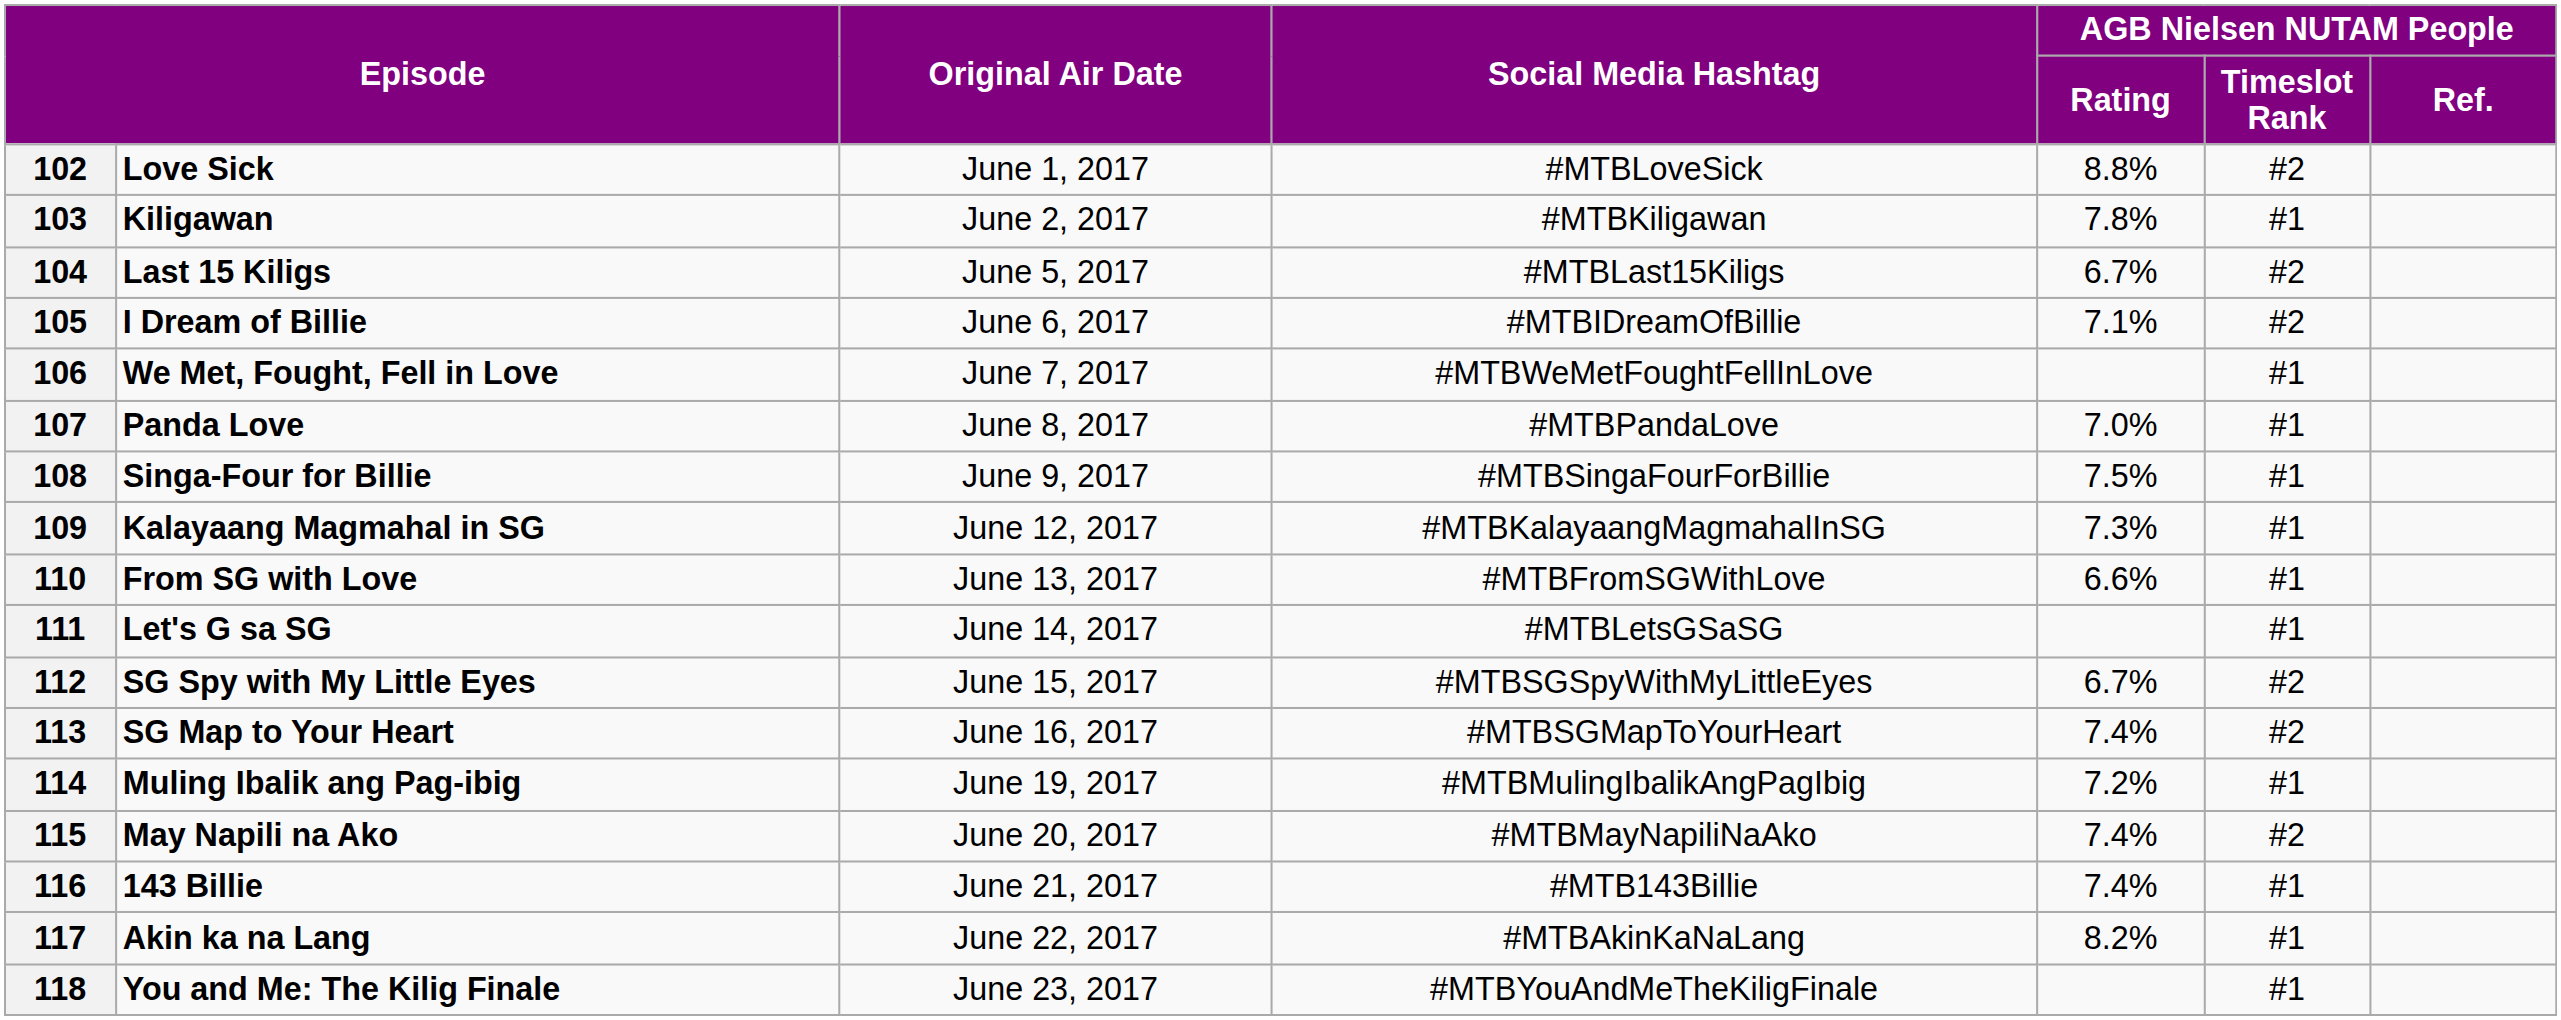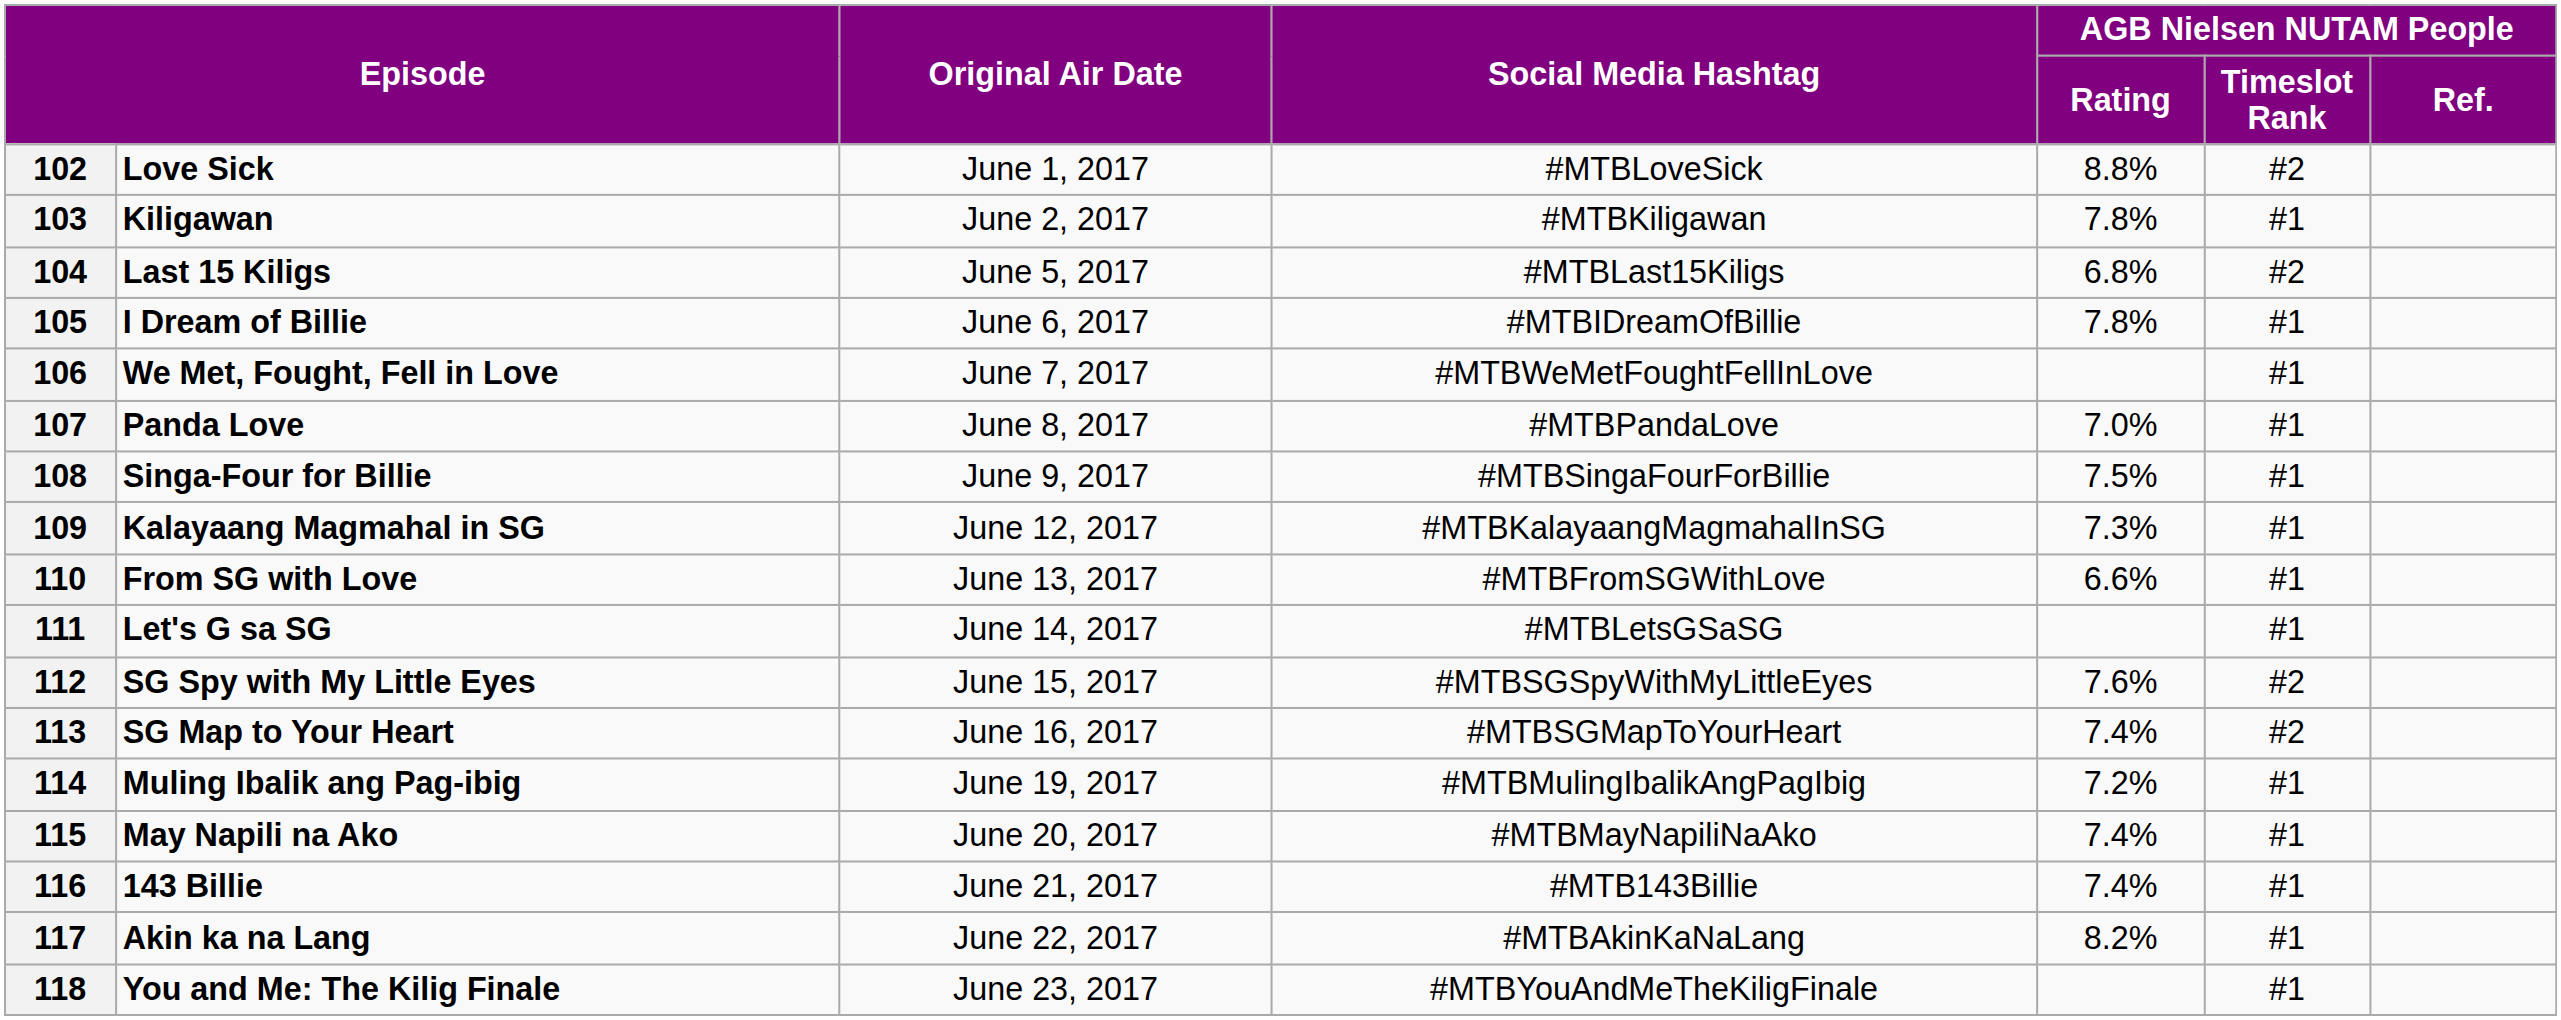(2121, 271) 6.7% -> (2121, 271) 6.8%
(2121, 322) 7.1% -> (2121, 322) 7.8%
(2287, 322) #2 -> (2287, 322) #1
(2121, 681) 6.7% -> (2121, 681) 7.6%
(2287, 835) #2 -> (2287, 835) #1
